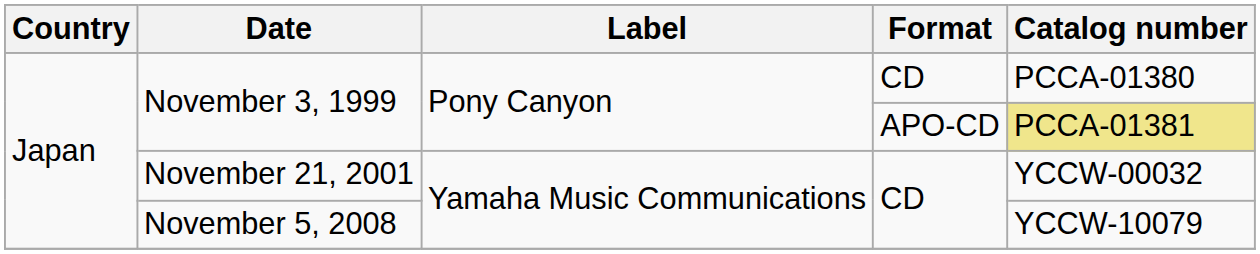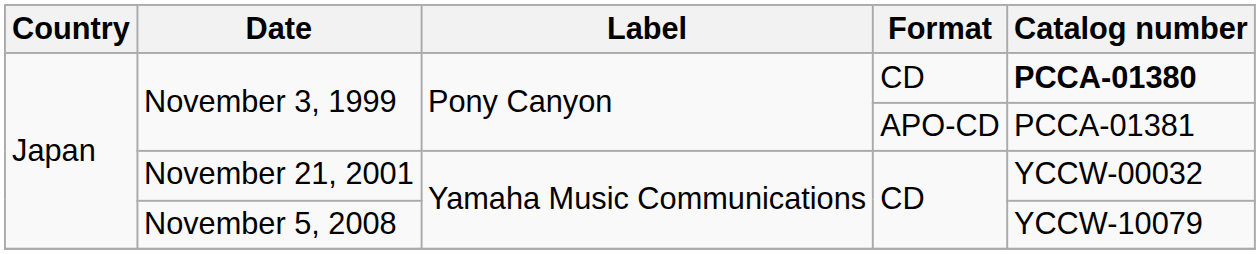(1104, 77) normal -> (1105, 77) bold
(1104, 126) khaki background -> (1104, 126) no background
